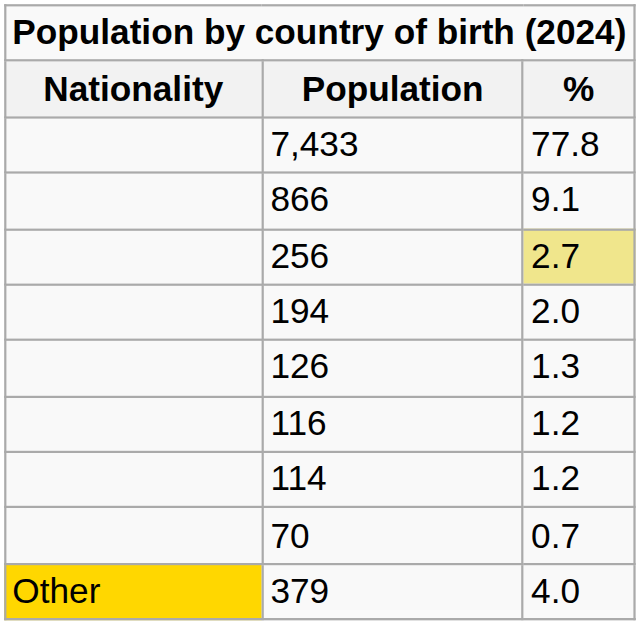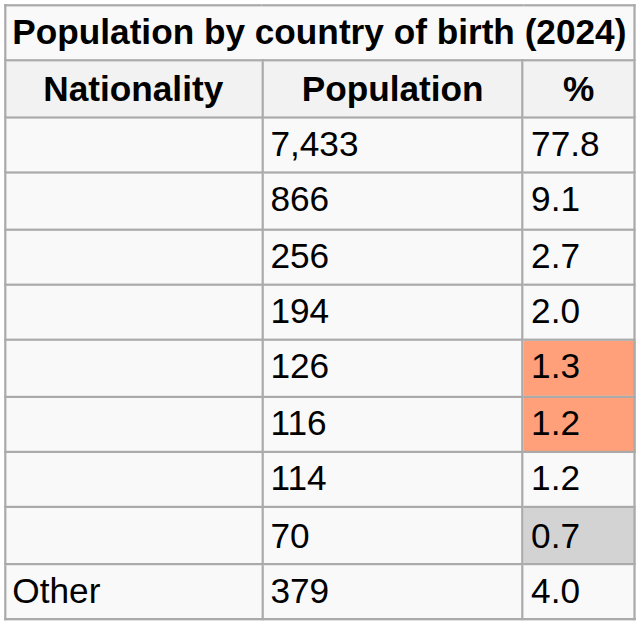(556, 255) khaki background -> (556, 255) no background
(556, 367) no background -> (556, 367) lightsalmon background
(556, 423) no background -> (556, 423) lightsalmon background
(556, 535) no background -> (556, 535) lightgrey background
(56, 590) gold background -> (56, 590) no background
